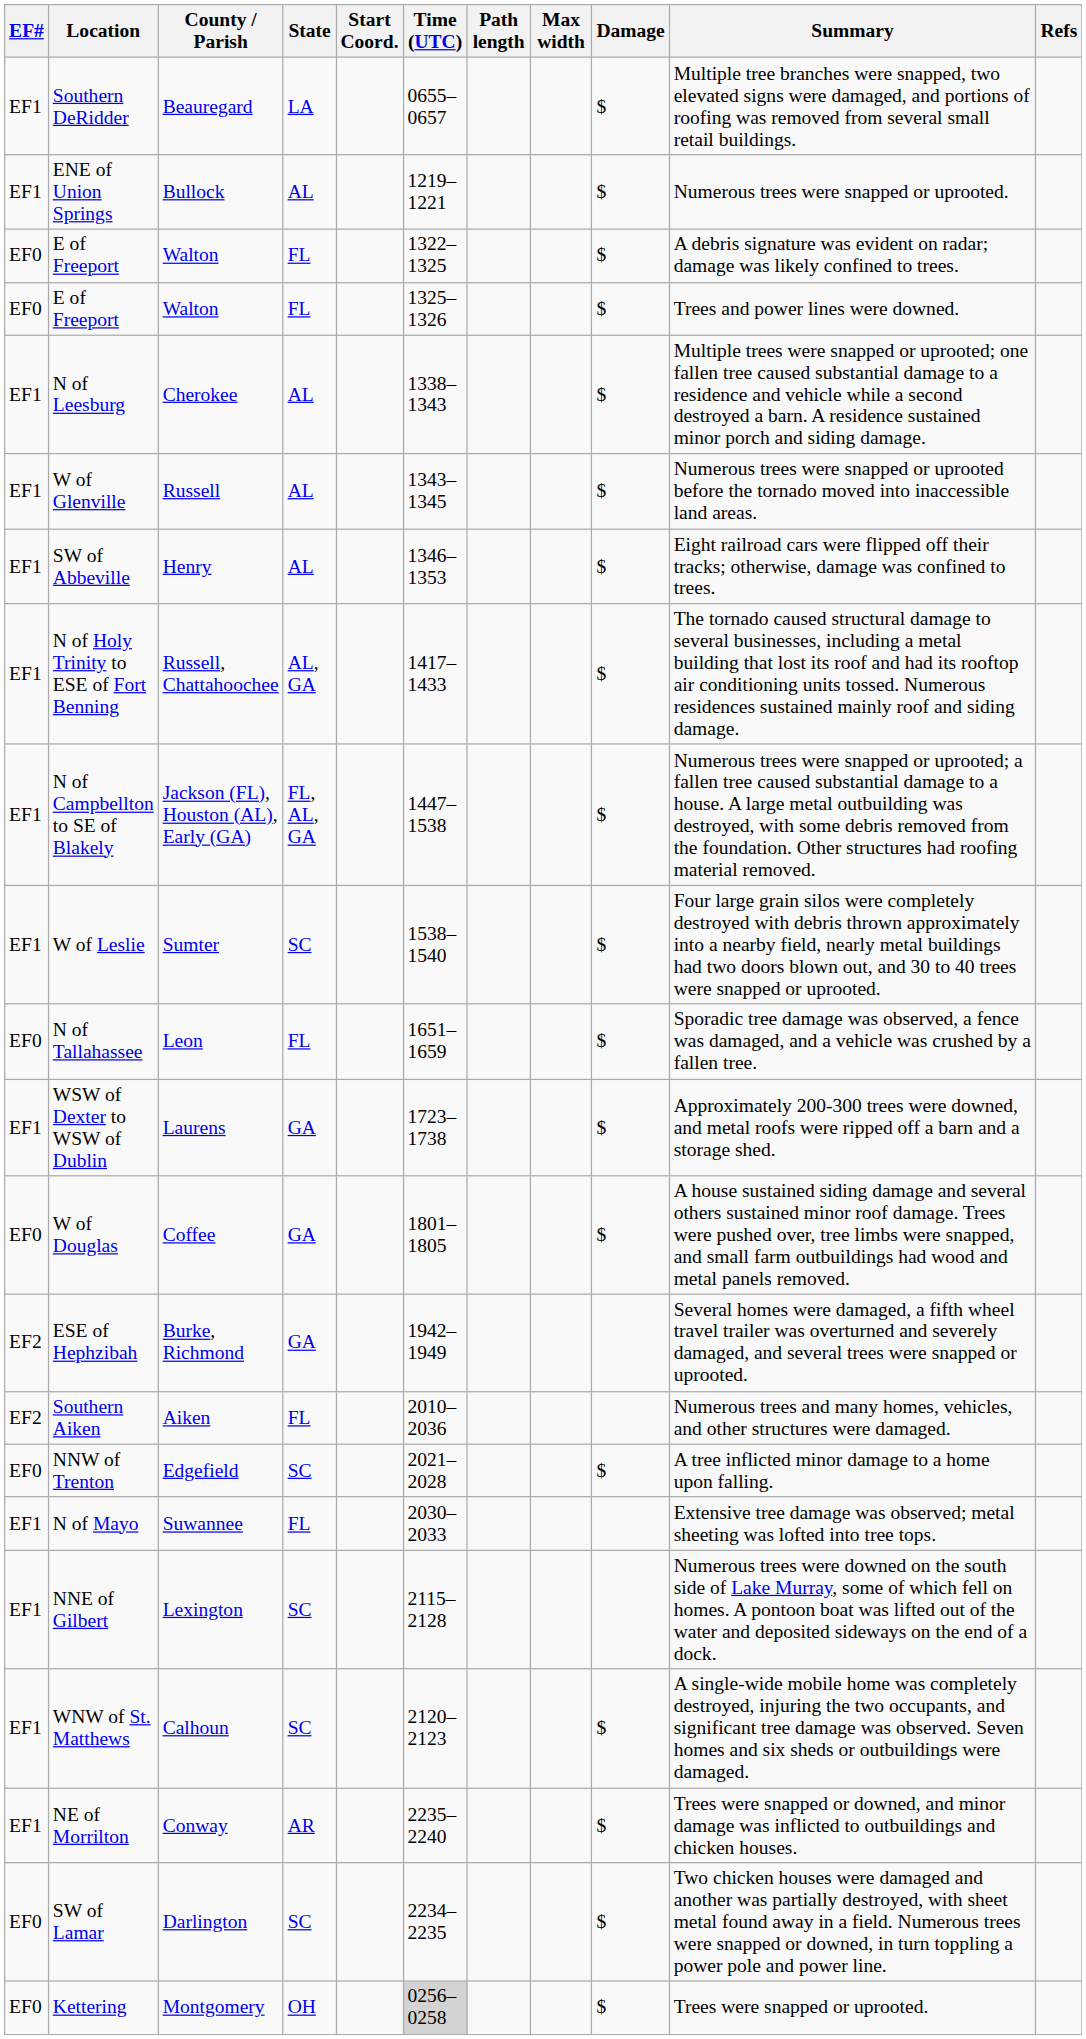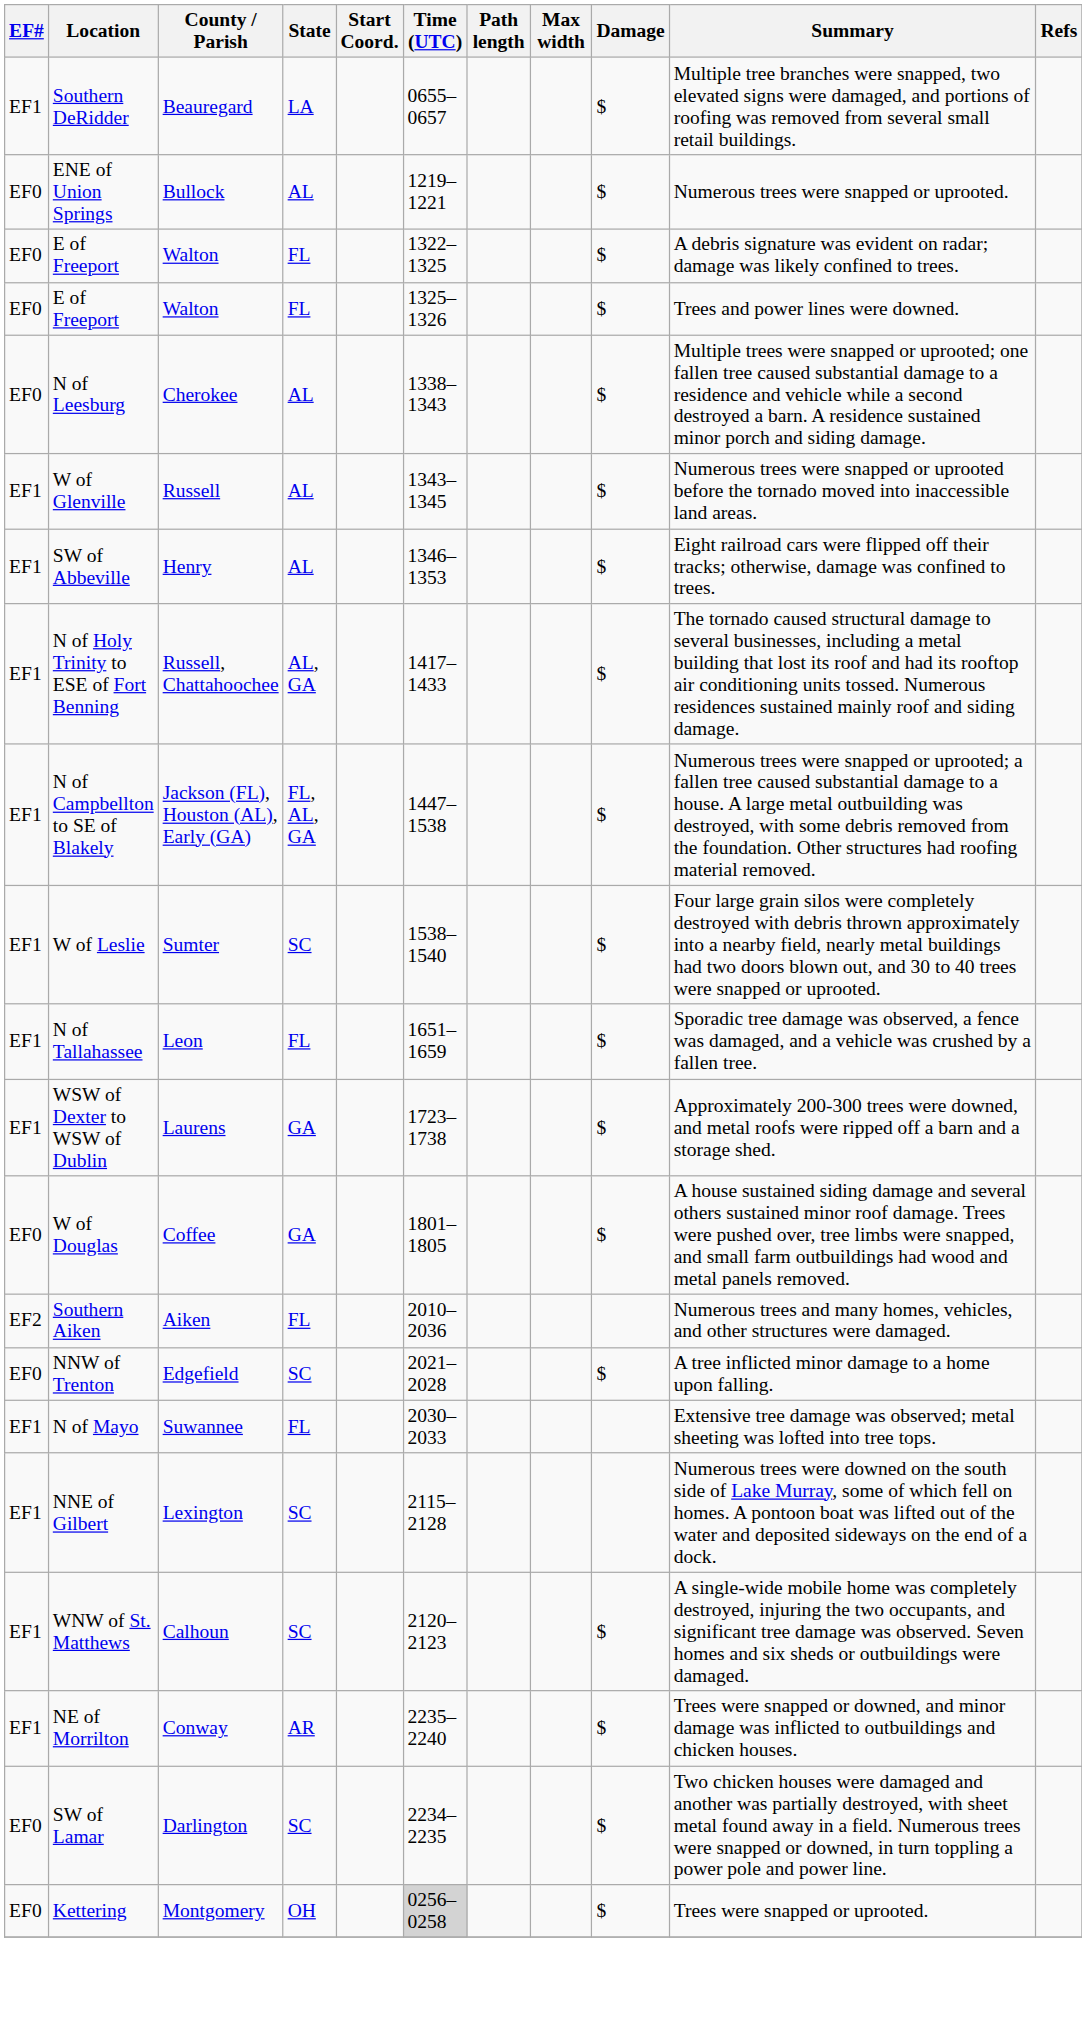(25, 191) EF1 -> (25, 191) EF0
(25, 394) EF1 -> (25, 394) EF0
(25, 1041) EF0 -> (25, 1041) EF1
- row: (95, 1342)
